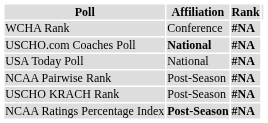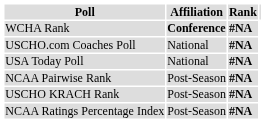(195, 28) normal -> (196, 28) bold
(189, 45) bold -> (188, 45) normal
(198, 111) bold -> (197, 111) normal
